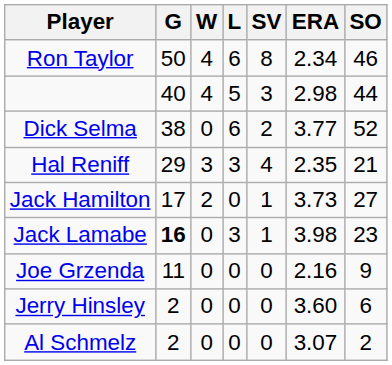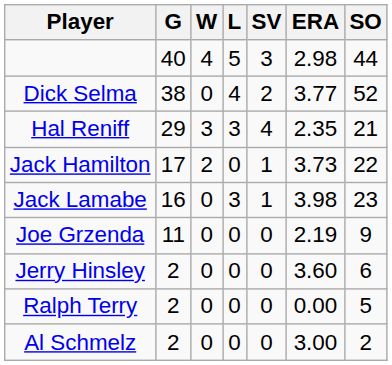- row: (80, 57)
(234, 128) 6 -> (234, 93) 4
(366, 199) 27 -> (366, 164) 22
(173, 235) bold -> (173, 199) normal
(315, 270) 2.16 -> (315, 235) 2.19
+ row: (80, 306)
(315, 341) 3.07 -> (315, 341) 3.00
